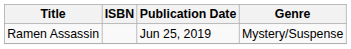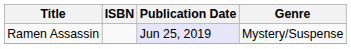(175, 33) no background -> (175, 33) lavender background
